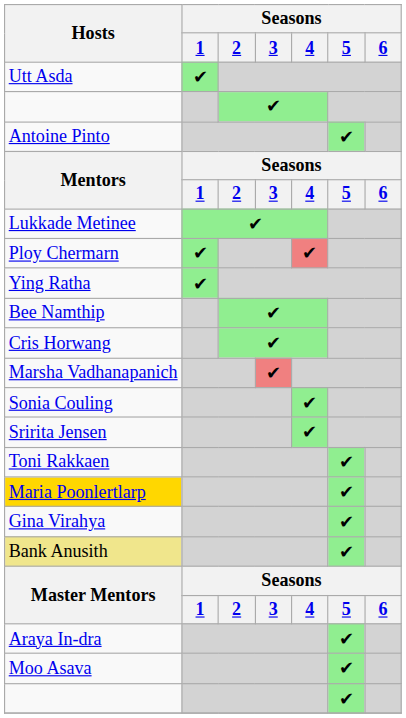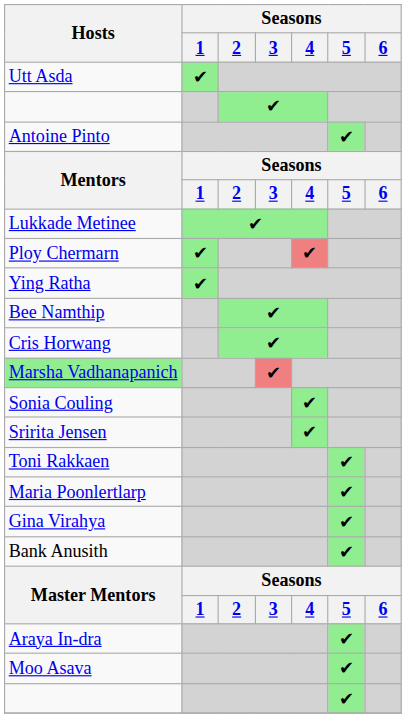(93, 372) no background -> (93, 372) lightgreen background
(77, 491) gold background -> (77, 491) no background
(58, 551) khaki background -> (58, 551) no background
